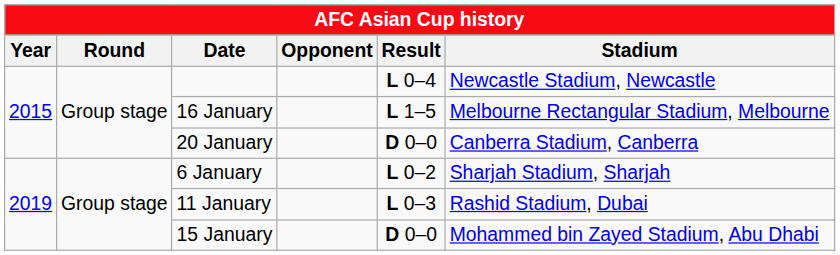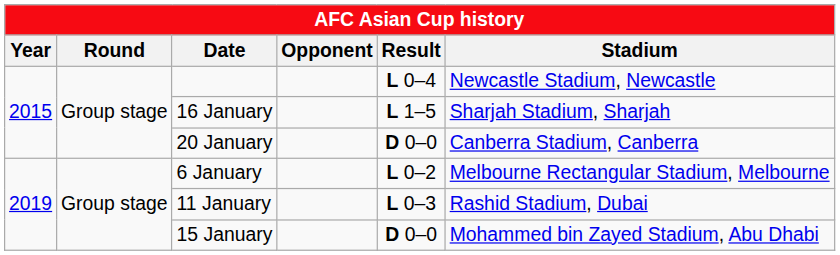(640, 111) Melbourne Rectangular Stadium, Melbourne -> (560, 111) Sharjah Stadium, Sharjah
(560, 173) Sharjah Stadium, Sharjah -> (640, 173) Melbourne Rectangular Stadium, Melbourne
